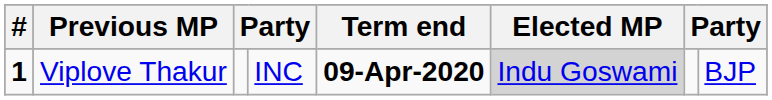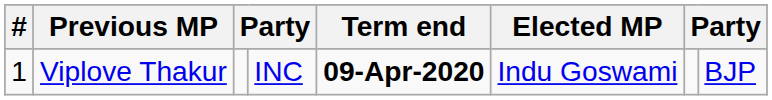(19, 71) bold -> (19, 71) normal
(587, 71) lightgrey background -> (587, 71) no background
